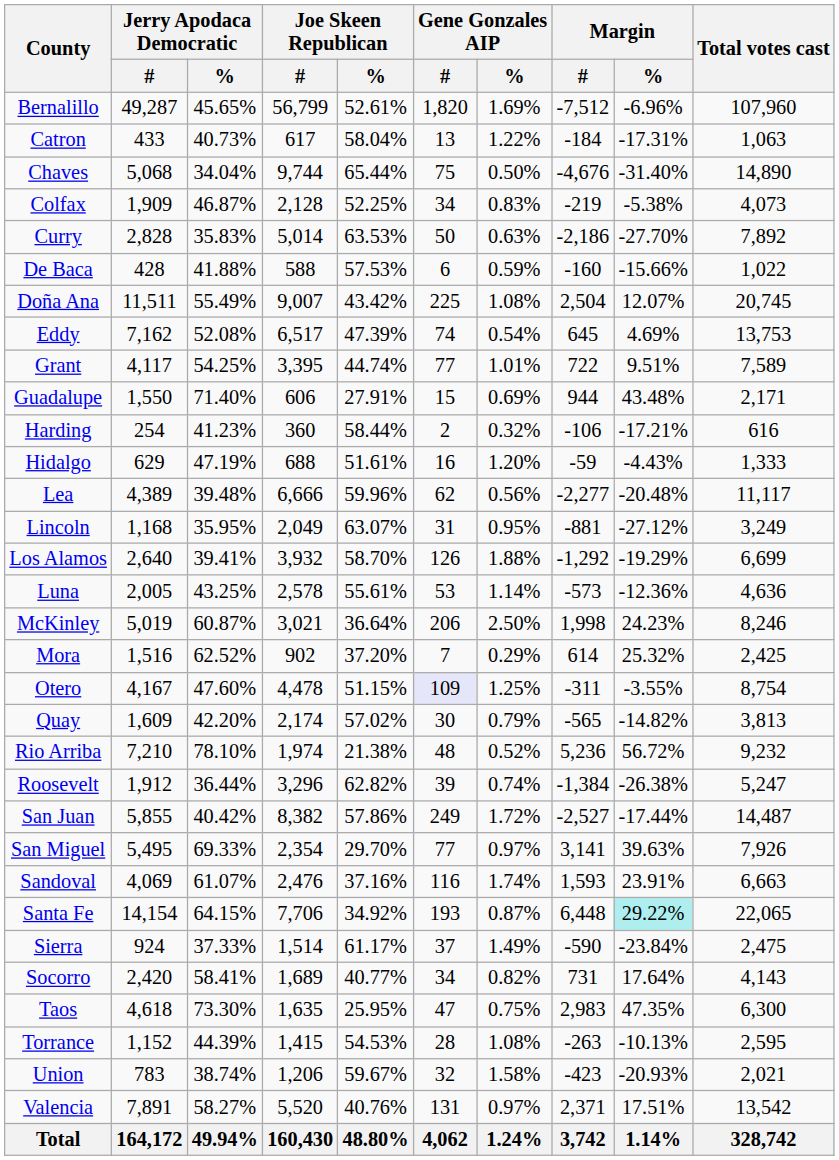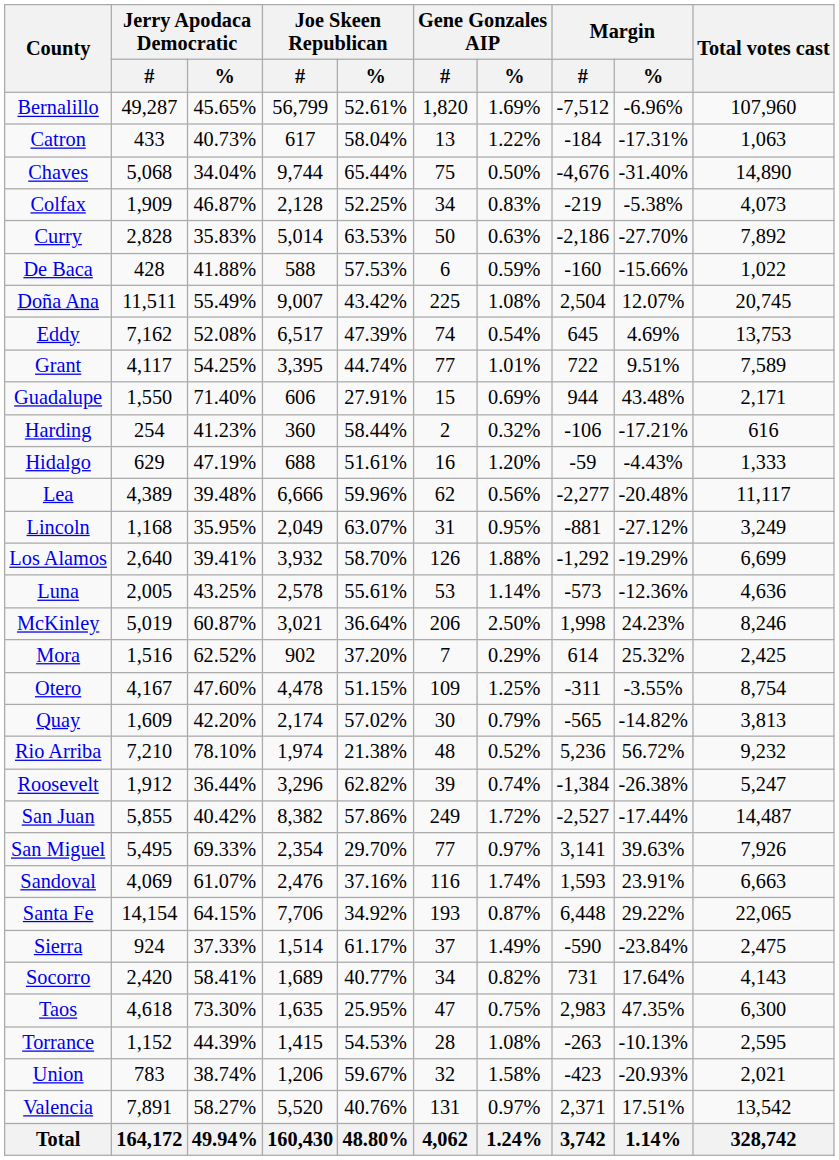(445, 687) lavender background -> (445, 687) no background
(653, 913) paleturquoise background -> (653, 913) no background
